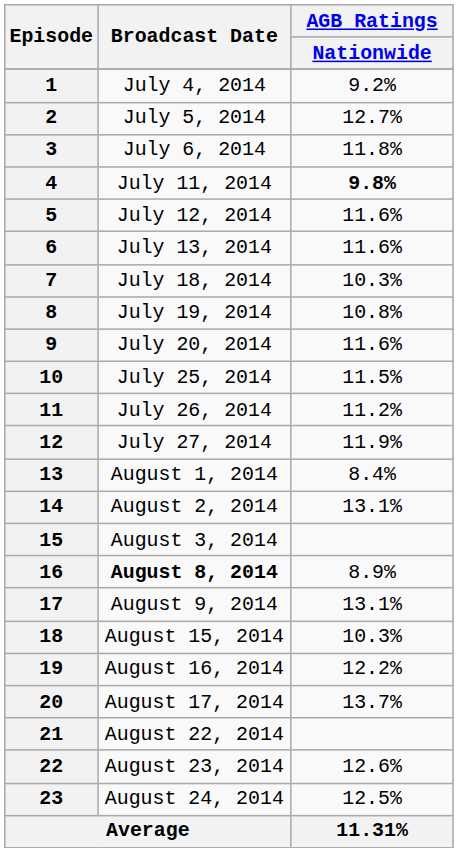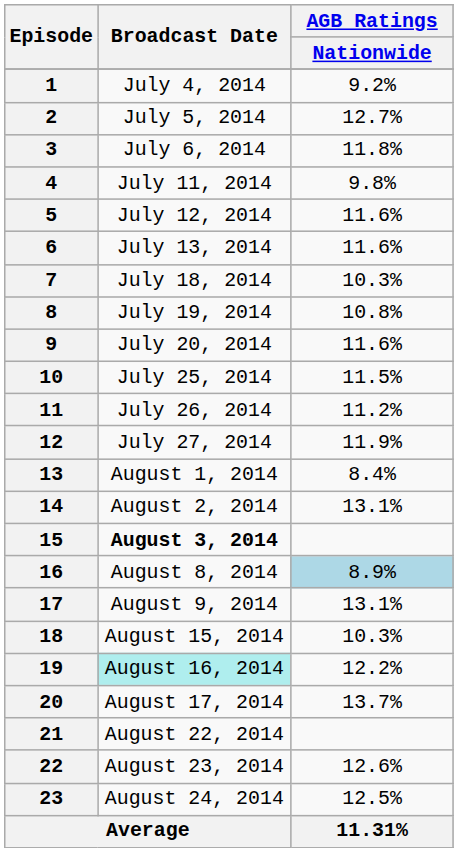(372, 183) bold -> (372, 183) normal
(194, 540) normal -> (194, 540) bold
(194, 572) bold -> (194, 572) normal
(372, 572) no background -> (372, 572) lightblue background
(194, 669) no background -> (194, 669) paleturquoise background
